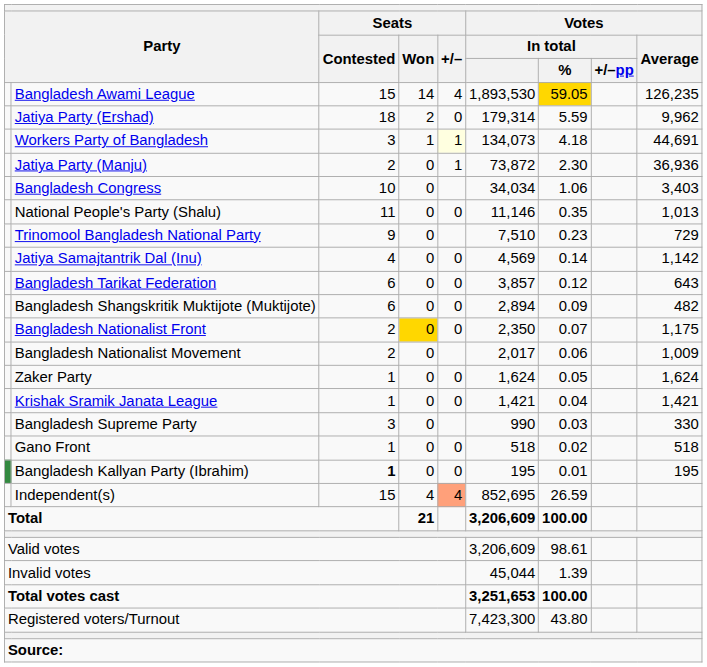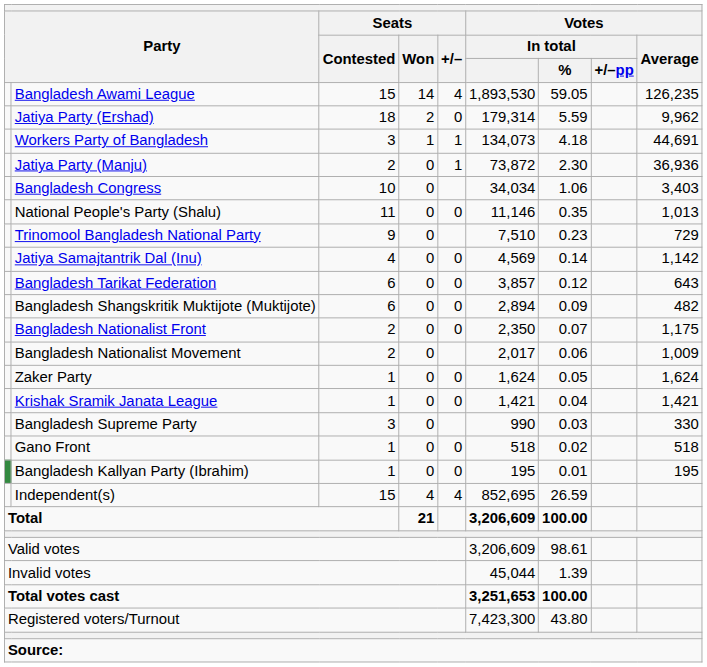(569, 93) gold background -> (569, 93) no background
(458, 141) lightyellow background -> (458, 141) no background
(430, 329) gold background -> (430, 329) no background
(391, 471) bold -> (391, 471) normal
(458, 495) lightsalmon background -> (458, 495) no background
